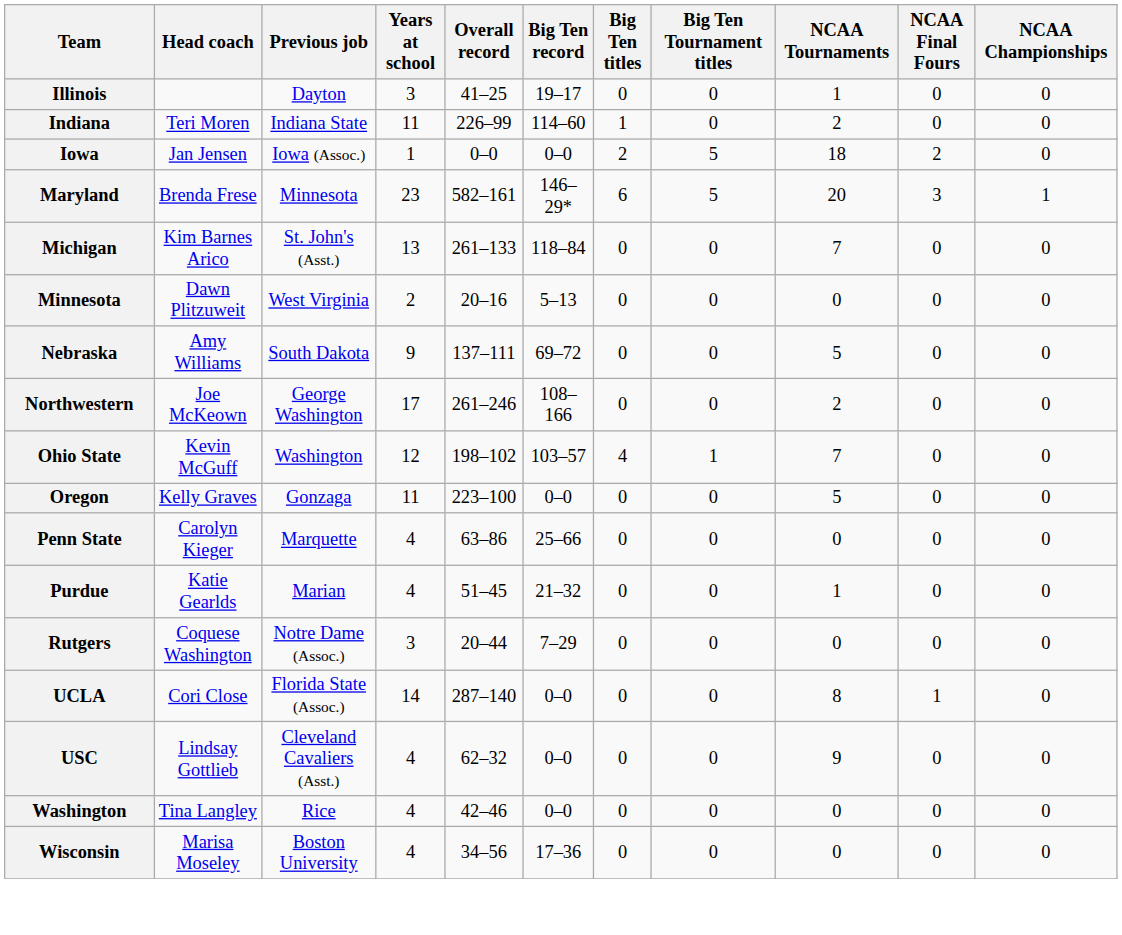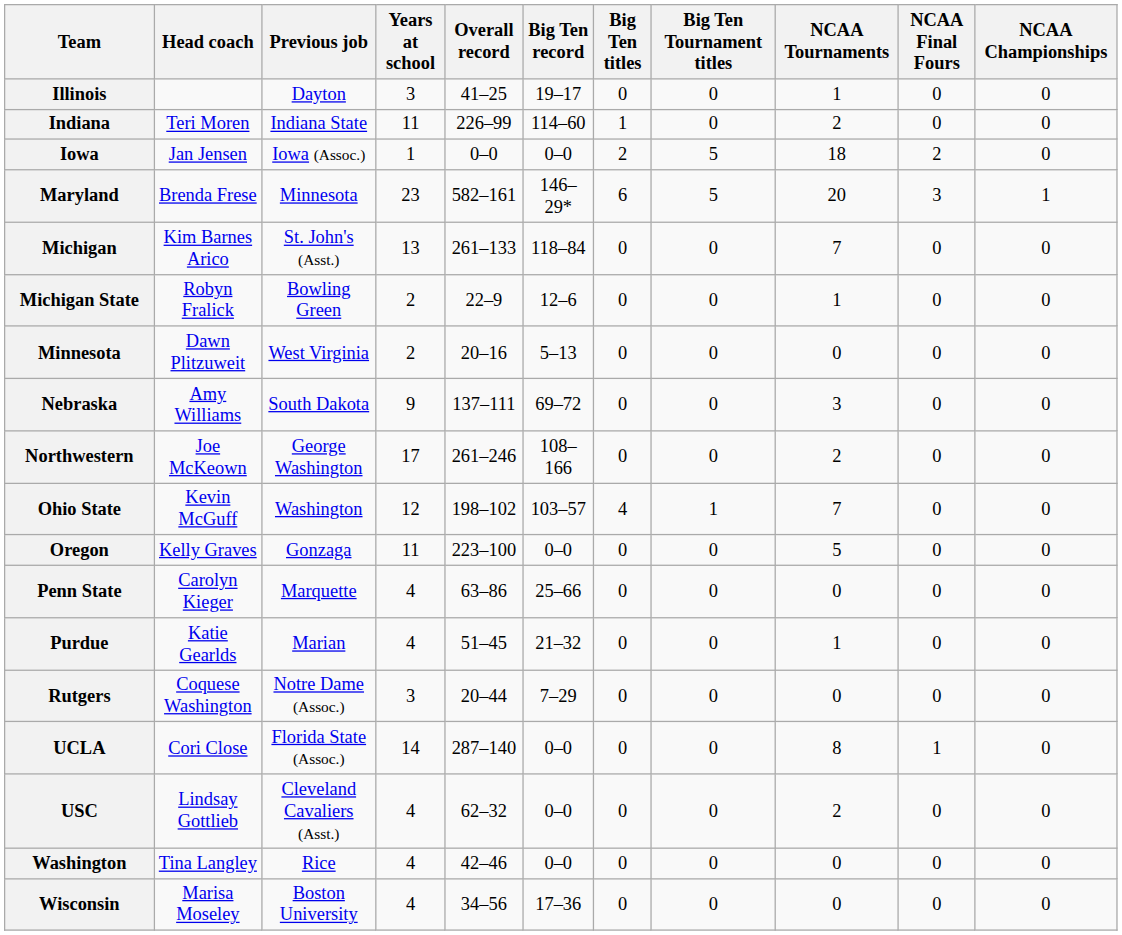+ row: (79, 300)
(837, 352) 5 -> (837, 404) 3
(837, 758) 9 -> (837, 811) 2
